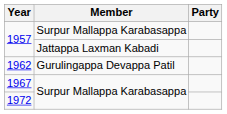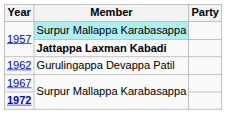(111, 30) no background -> (111, 30) paleturquoise background
(98, 48) normal -> (102, 48) bold
(19, 100) normal -> (19, 100) bold
